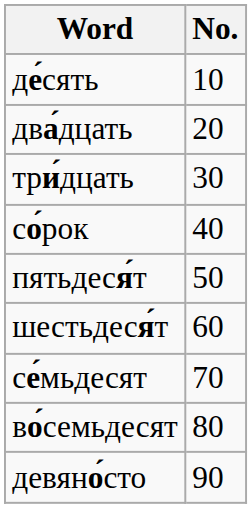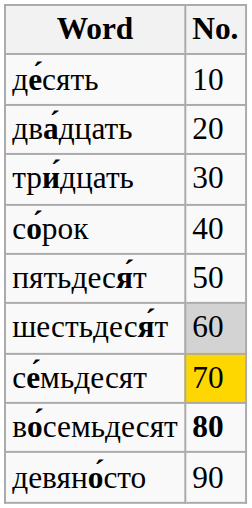(208, 327) no background -> (208, 327) lightgrey background
(208, 377) no background -> (208, 377) gold background
(208, 427) normal -> (208, 427) bold
